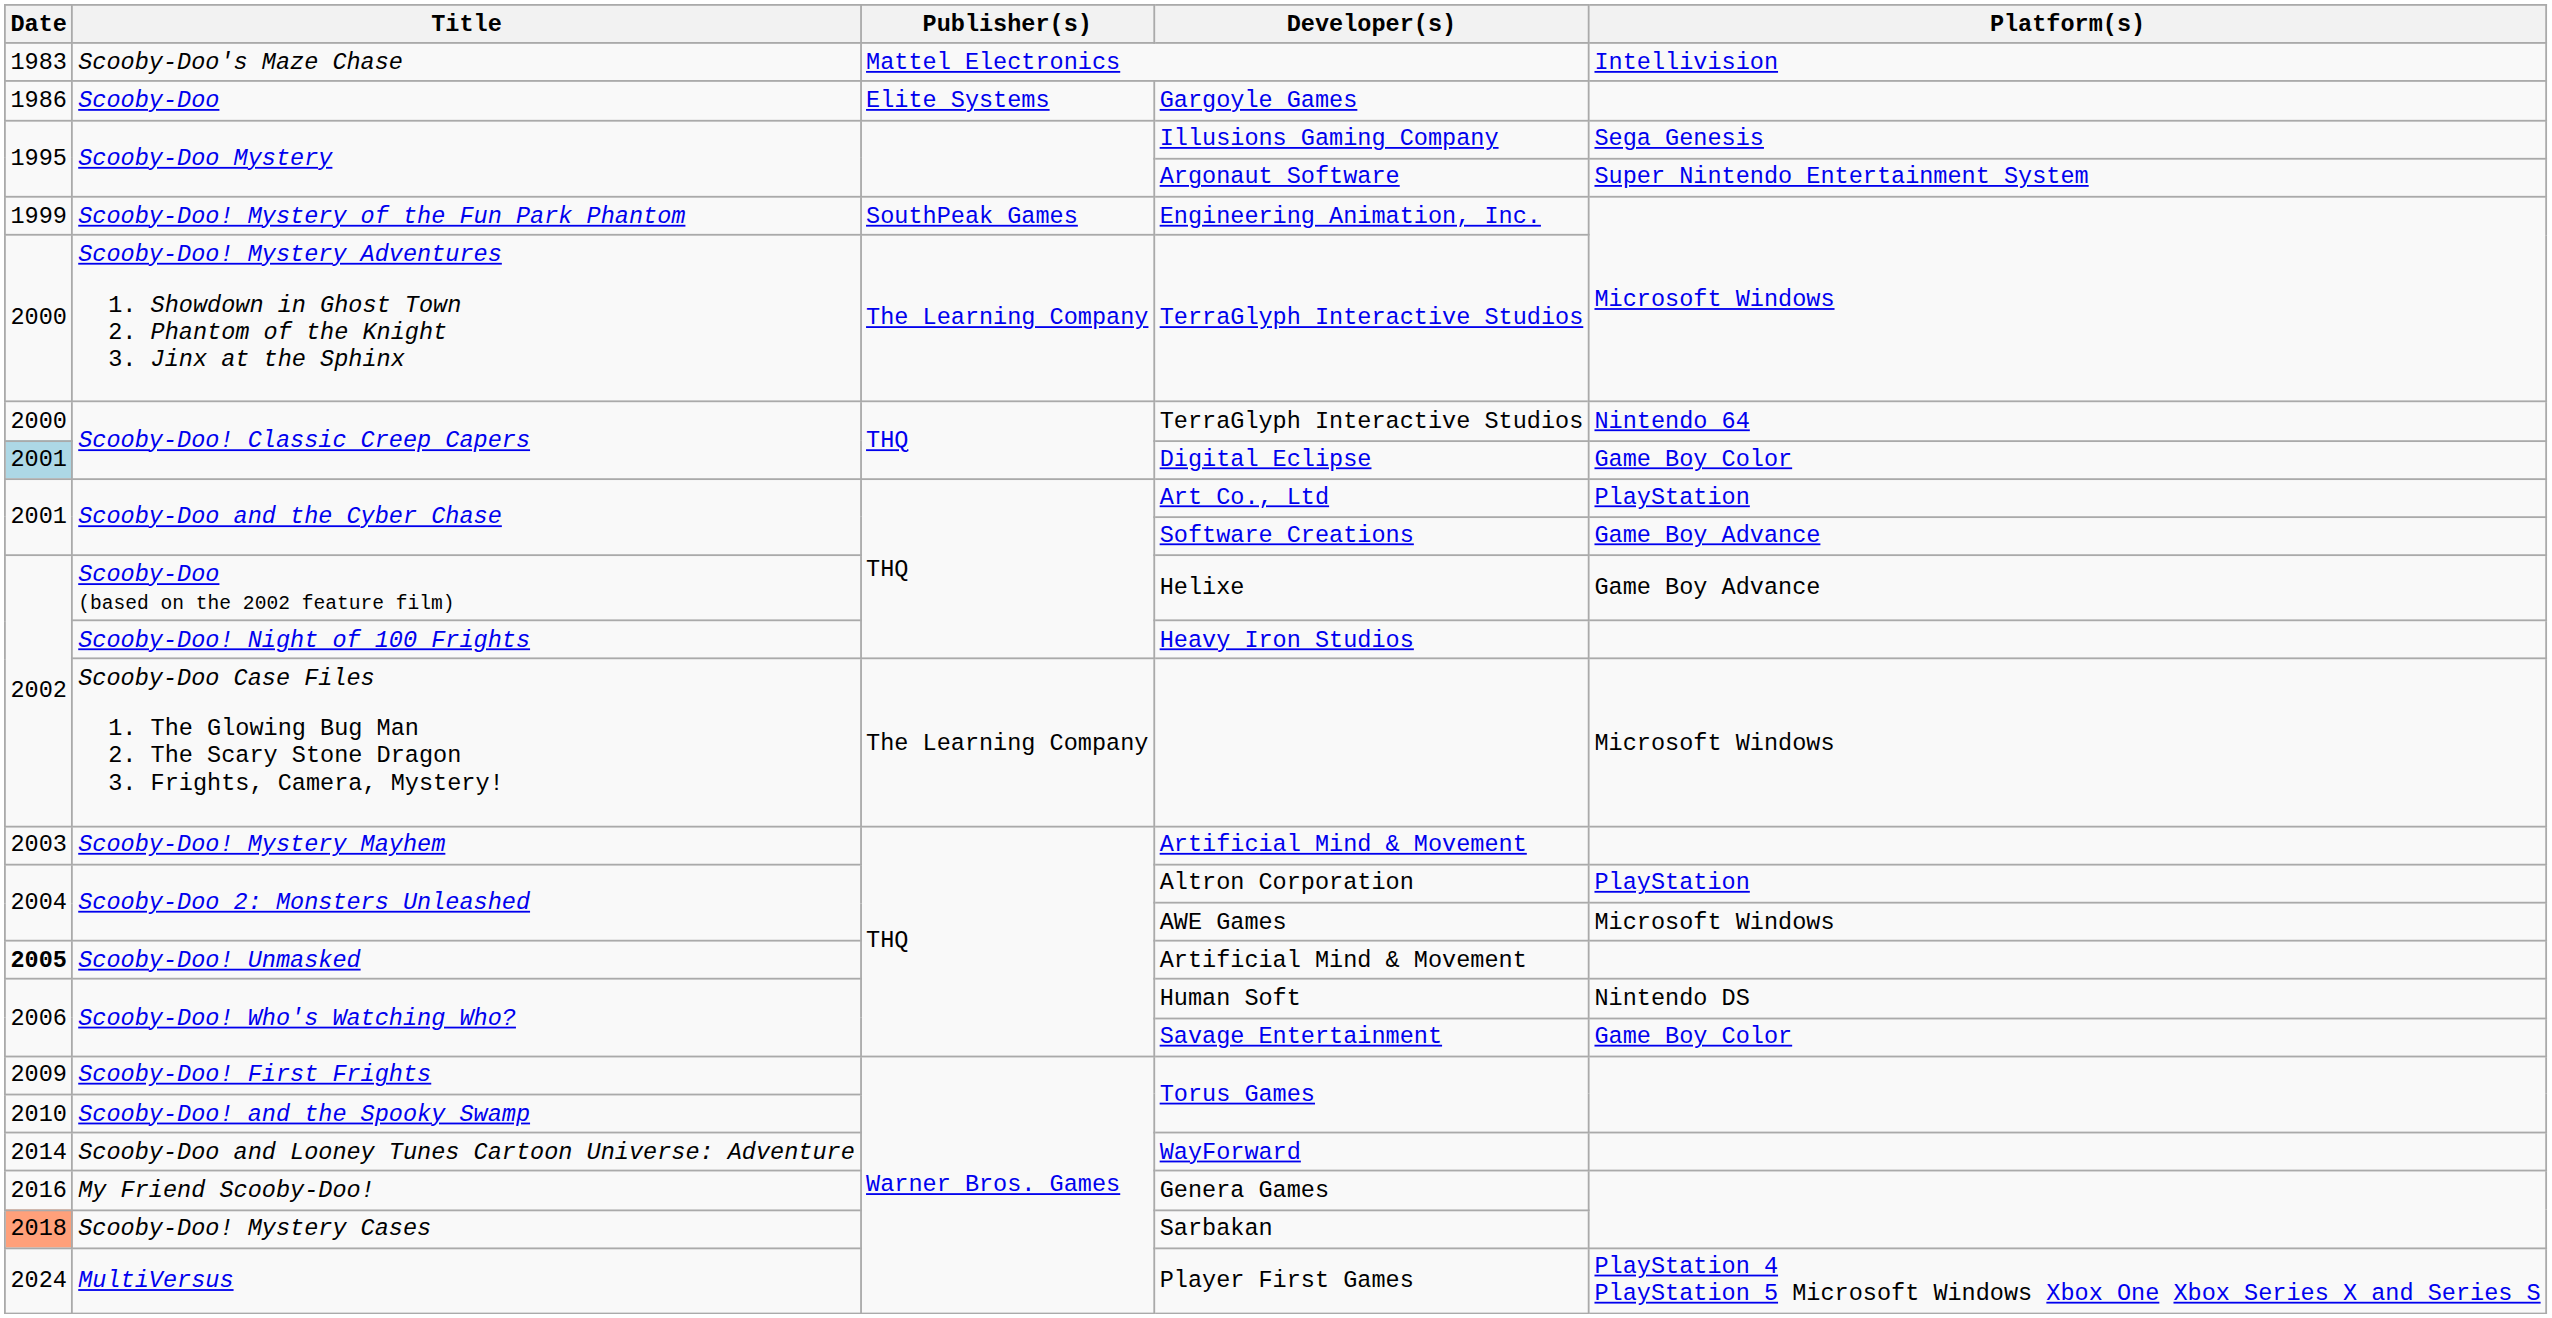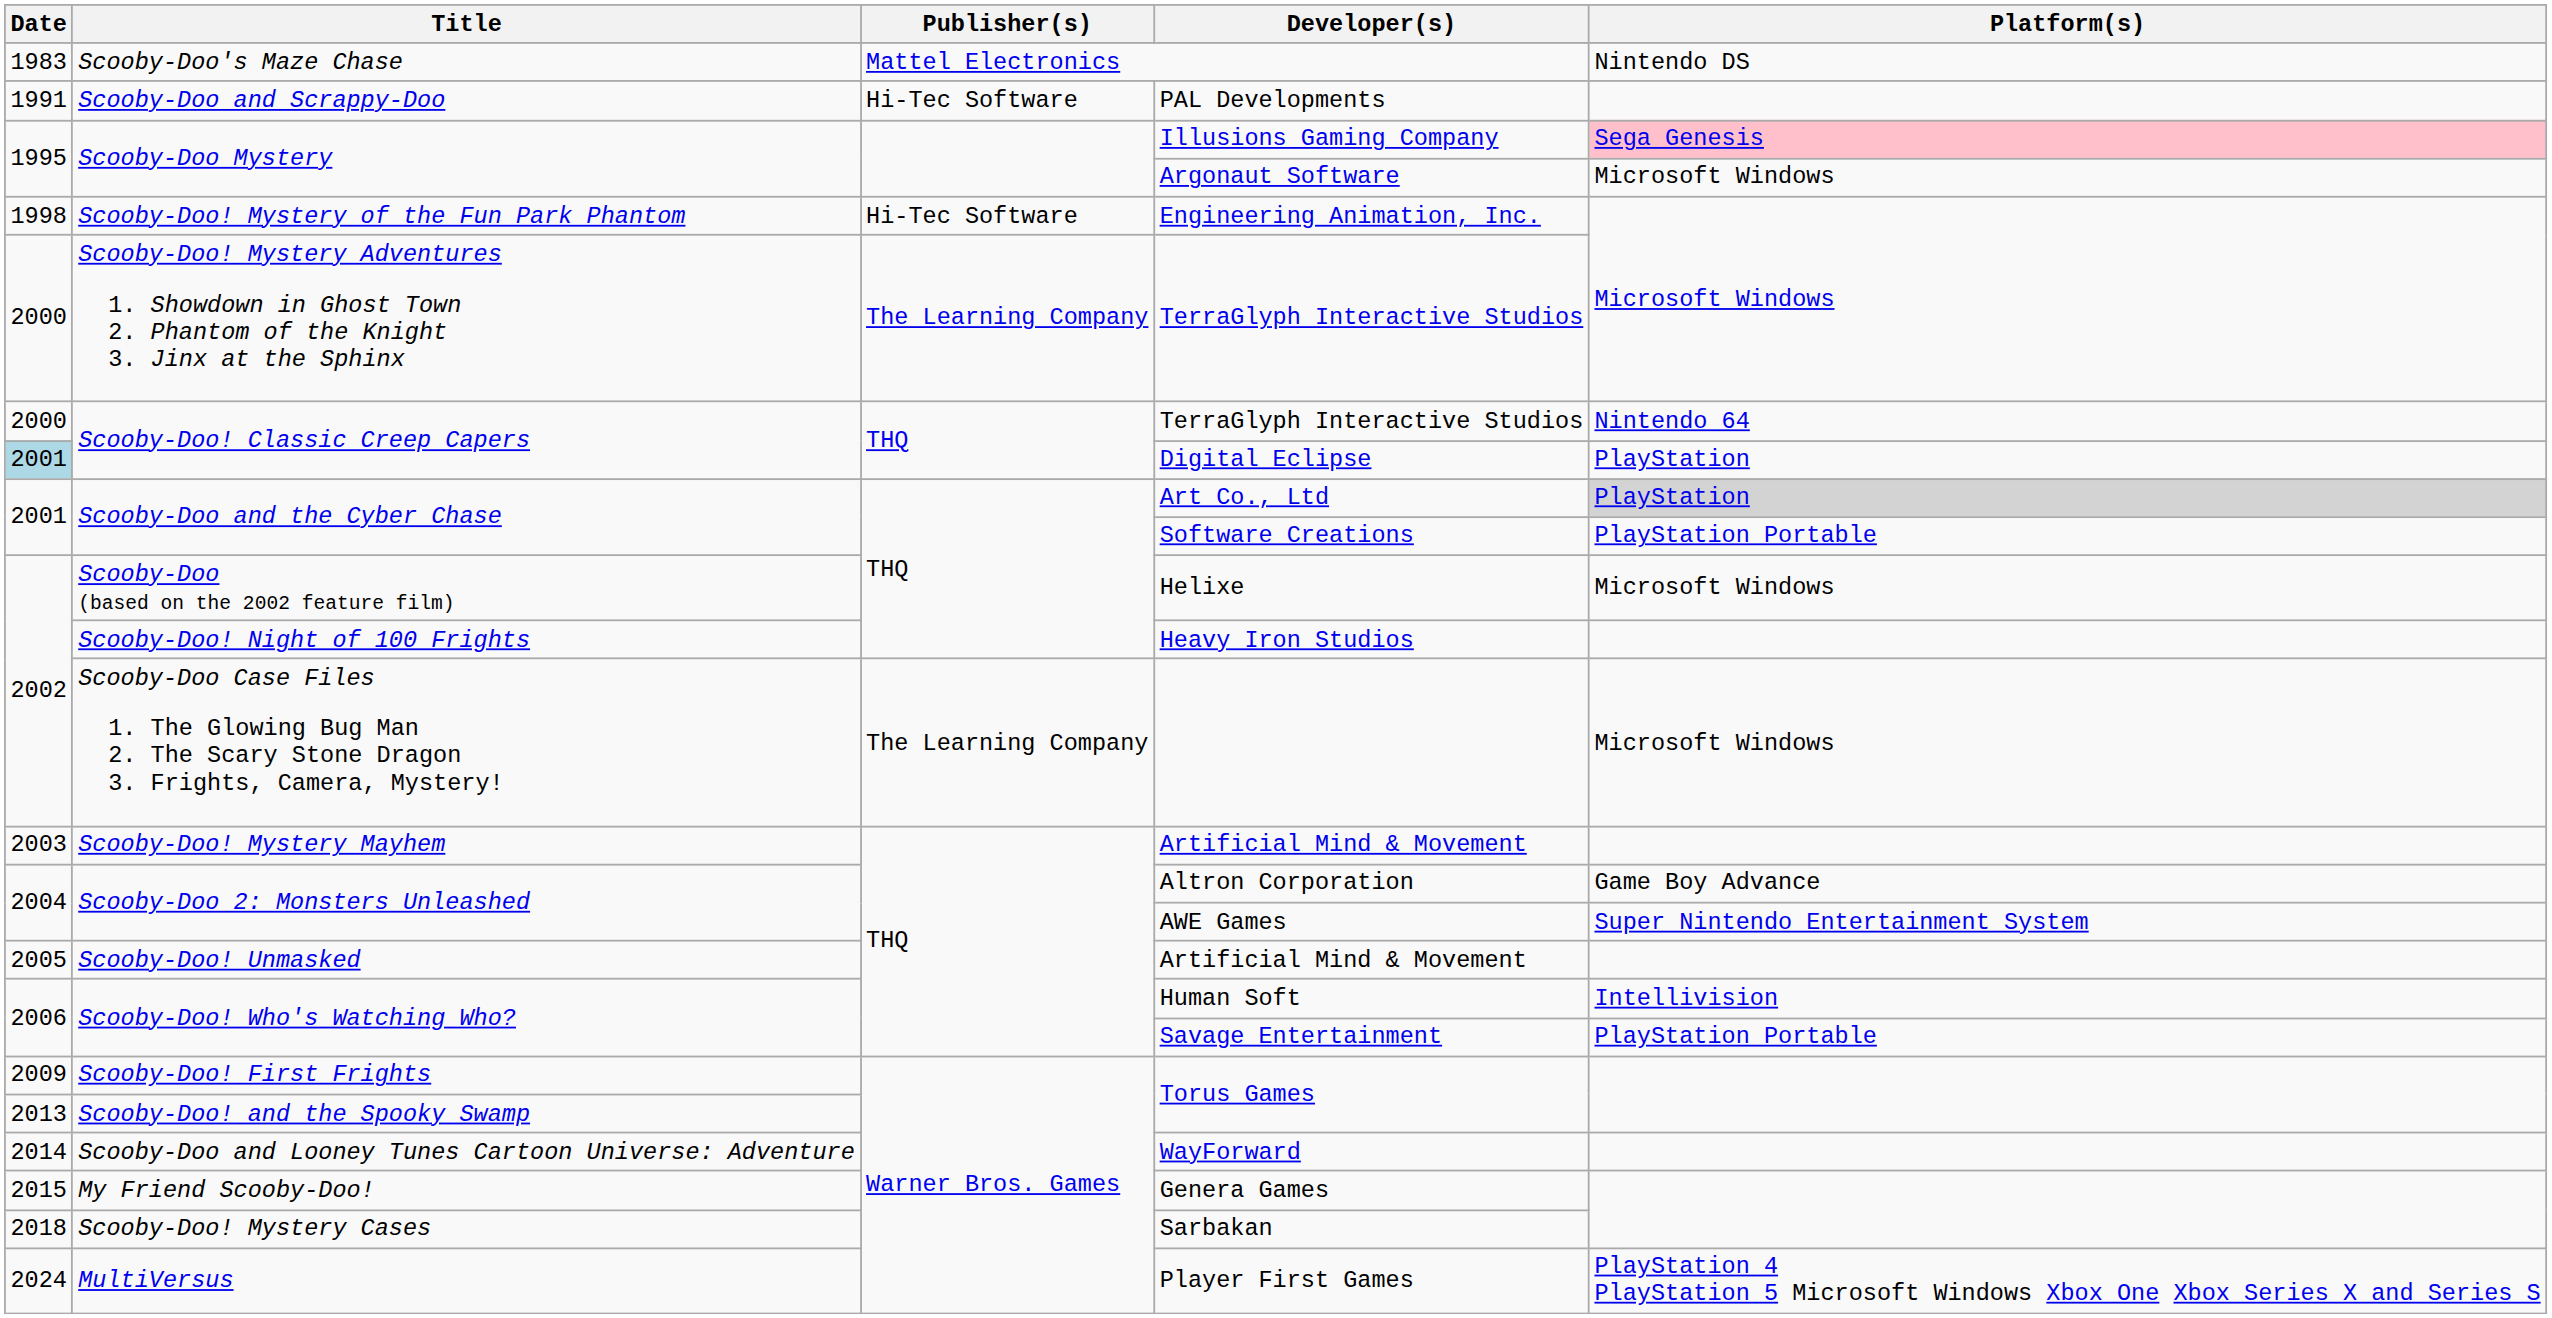(1686, 62) Intellivision -> (1672, 62) Nintendo DS
- row: (149, 101)
+ row: (262, 101)
(1679, 139) no background -> (1679, 139) pink background
(1842, 177) Super Nintendo Entertainment System -> (1715, 177) Microsoft Windows
(39, 216) 1999 -> (39, 216) 1998
(972, 216) SouthPeak Games -> (972, 216) Hi-Tec Software
(1693, 459) Game Boy Color -> (1672, 459) PlayStation
(1672, 498) no background -> (1672, 498) lightgrey background
(1707, 536) Game Boy Advance -> (1736, 536) PlayStation Portable
(1707, 588) Game Boy Advance -> (1715, 588) Microsoft Windows
(1672, 883) PlayStation -> (1707, 883) Game Boy Advance
(1715, 922) Microsoft Windows -> (1842, 922) Super Nintendo Entertainment System
(39, 960) bold -> (39, 960) normal
(1672, 999) Nintendo DS -> (1686, 999) Intellivision
(1693, 1037) Game Boy Color -> (1736, 1037) PlayStation Portable
(39, 1114) 2010 -> (39, 1114) 2013
(39, 1190) 2016 -> (39, 1190) 2015
(39, 1229) lightsalmon background -> (39, 1229) no background
